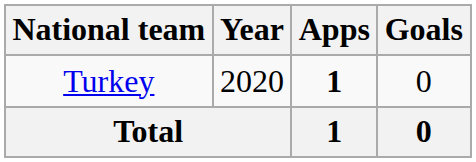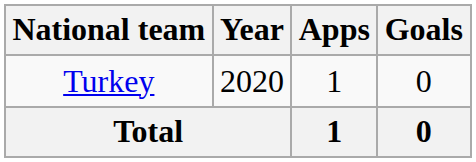(334, 80) bold -> (334, 80) normal
